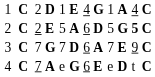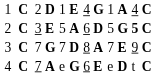(38, 28) 2 -> (38, 28) 3
(87, 47) 6 -> (87, 47) 8
